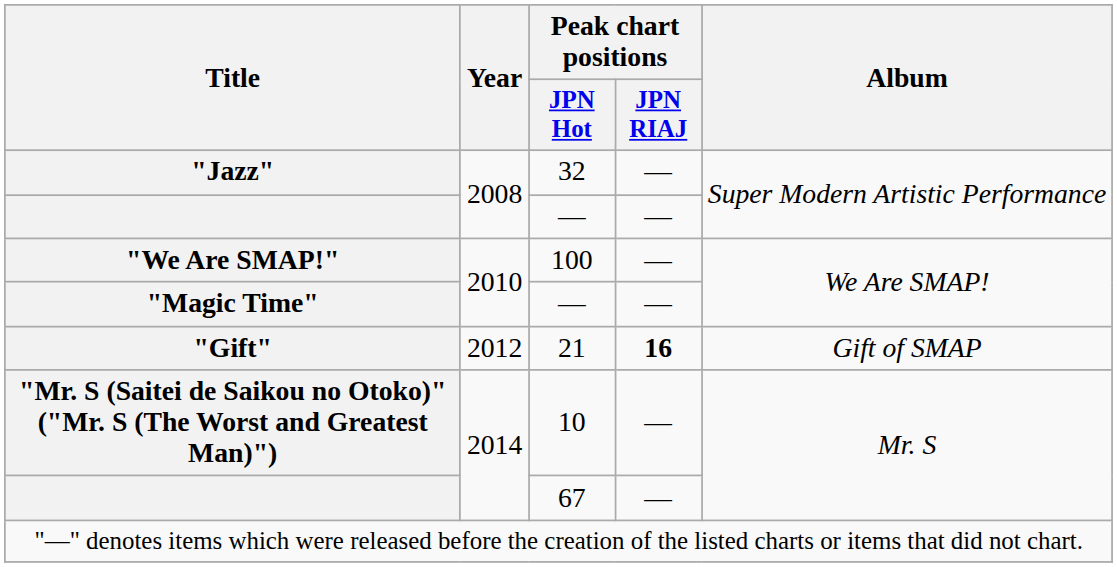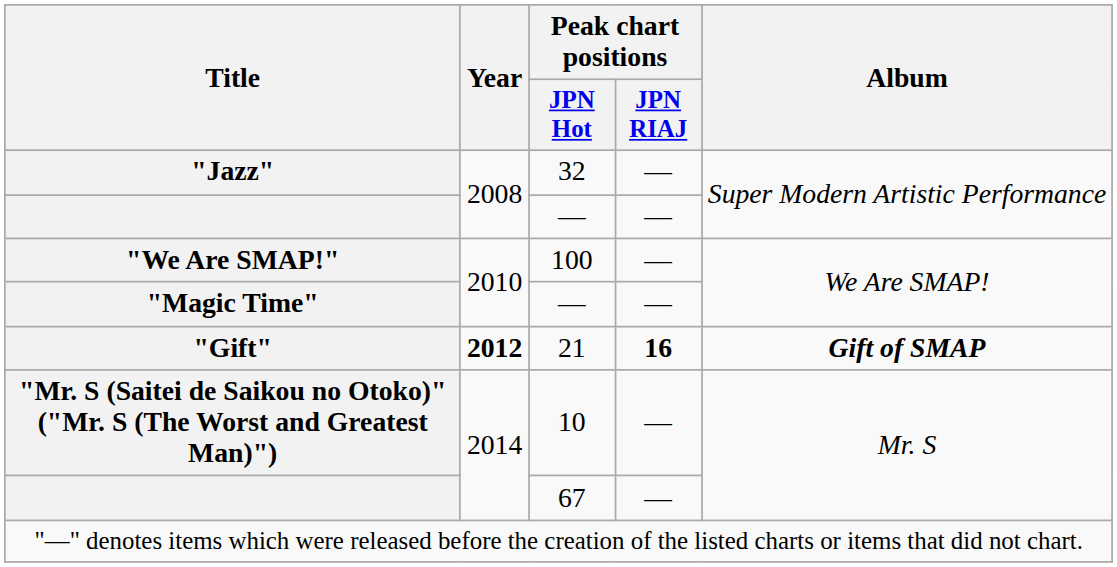(495, 347) normal -> (495, 347) bold
(907, 347) normal -> (907, 347) bold
